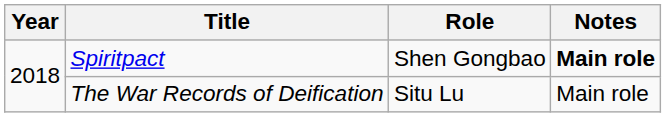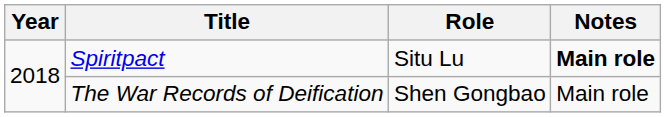(470, 58) Shen Gongbao -> (429, 58) Situ Lu
(429, 93) Situ Lu -> (470, 93) Shen Gongbao
